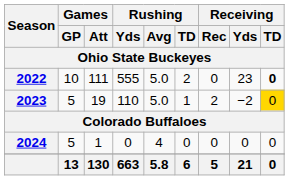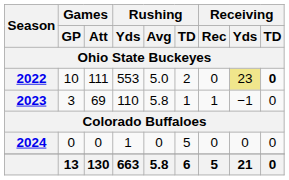(128, 79) 555 -> (128, 79) 553
(245, 79) no background -> (245, 79) khaki background
(71, 100) 5 -> (71, 100) 3
(98, 100) 19 -> (98, 100) 69
(159, 100) 5.0 -> (159, 100) 5.8
(214, 100) 2 -> (214, 100) 1
(245, 100) −2 -> (245, 100) −1
(272, 100) gold background -> (272, 100) no background
(71, 143) 5 -> (71, 143) 0
(98, 143) 1 -> (98, 143) 0
(128, 143) 0 -> (128, 143) 1
(159, 143) 4 -> (159, 143) 0
(187, 143) 0 -> (187, 143) 5
